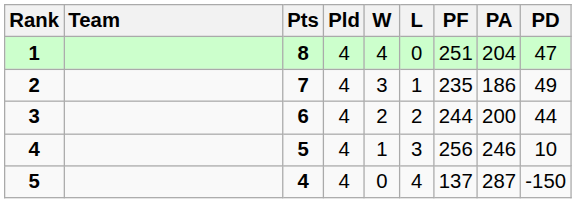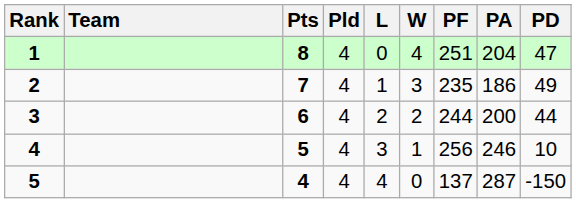columns swapped: (382, 20) <-> (417, 20)
